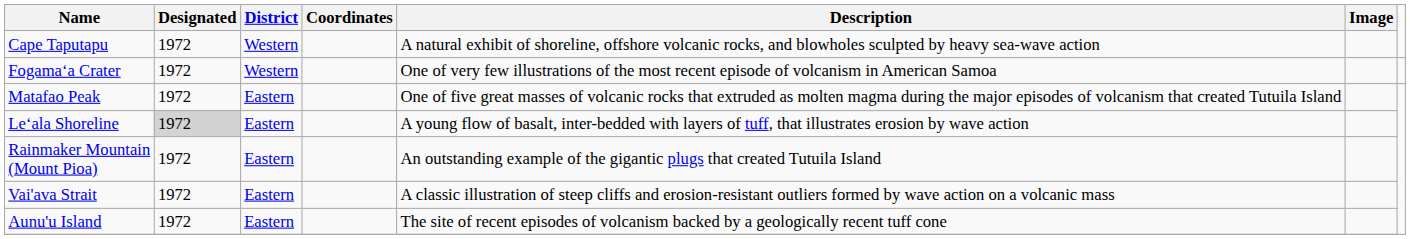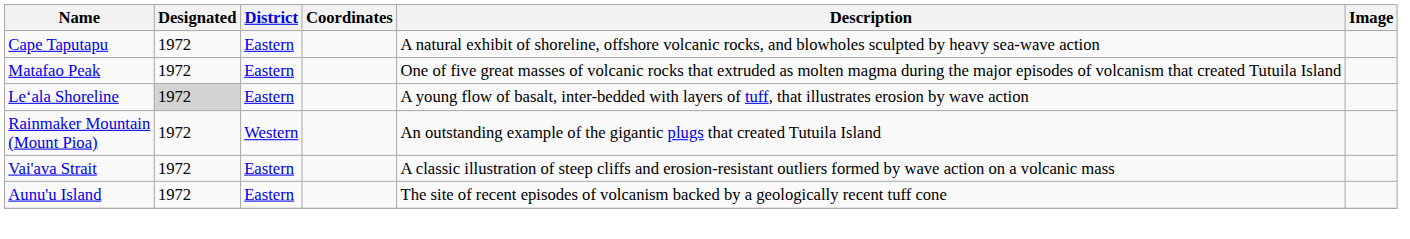(271, 44) Western -> (269, 44) Eastern
- row: (64, 70)
(269, 159) Eastern -> (271, 132) Western
